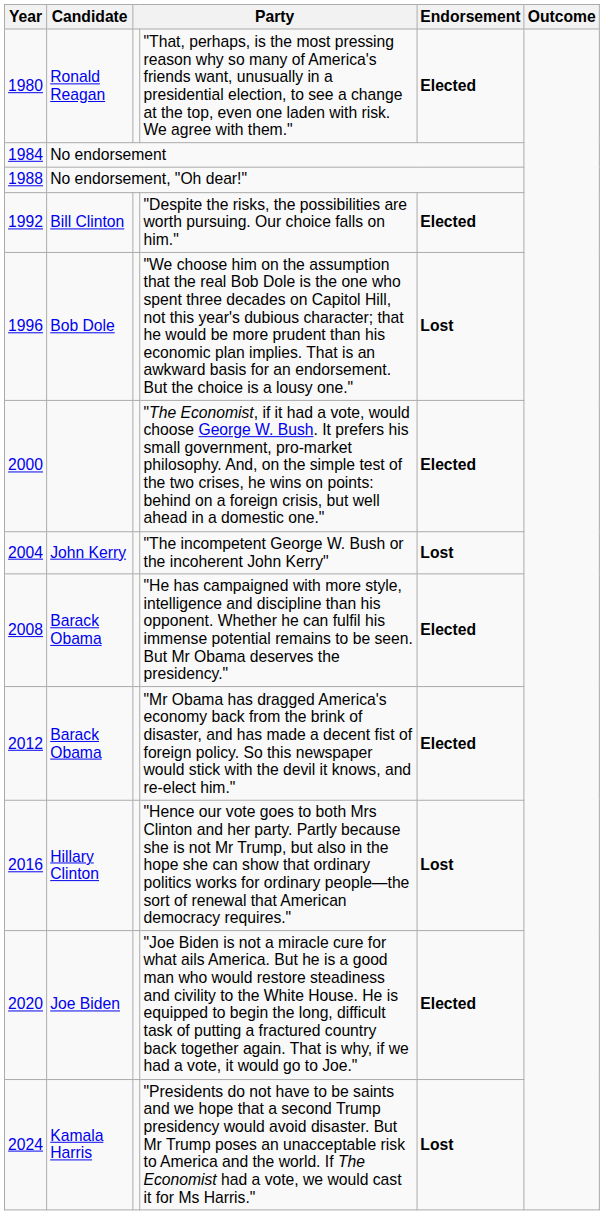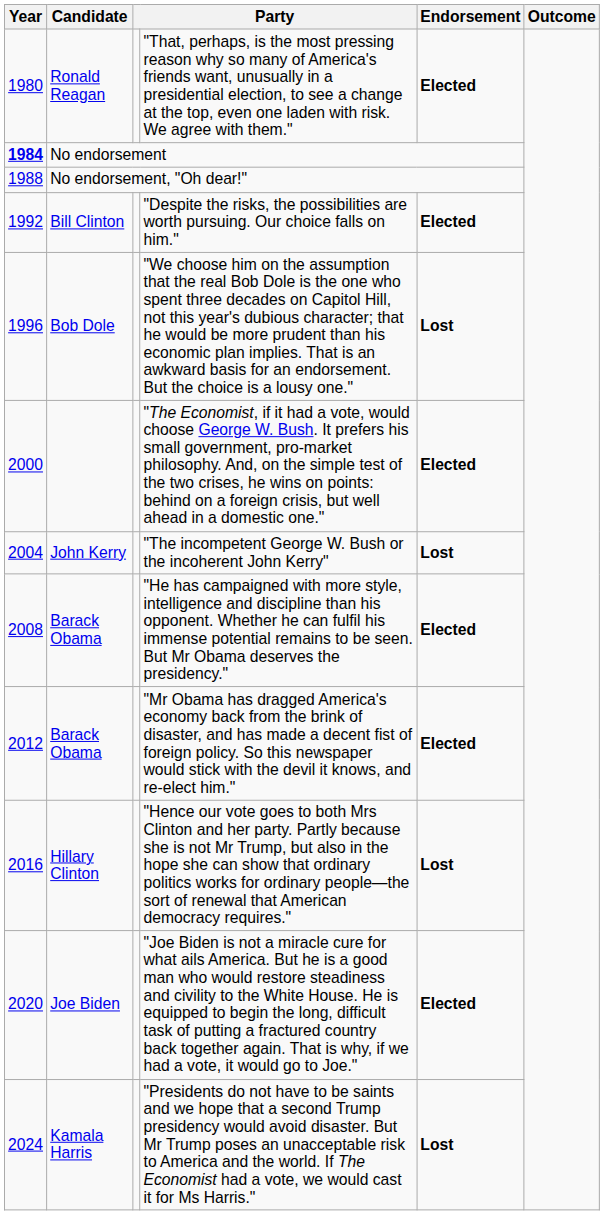(26, 154) normal -> (26, 154) bold
